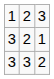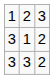(27, 39) 2 -> (27, 39) 1
(42, 39) 1 -> (42, 39) 2
